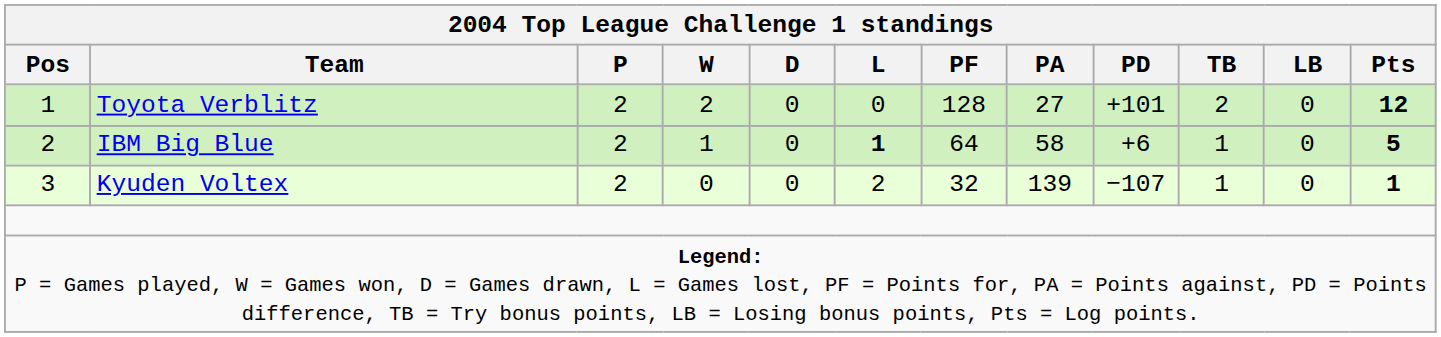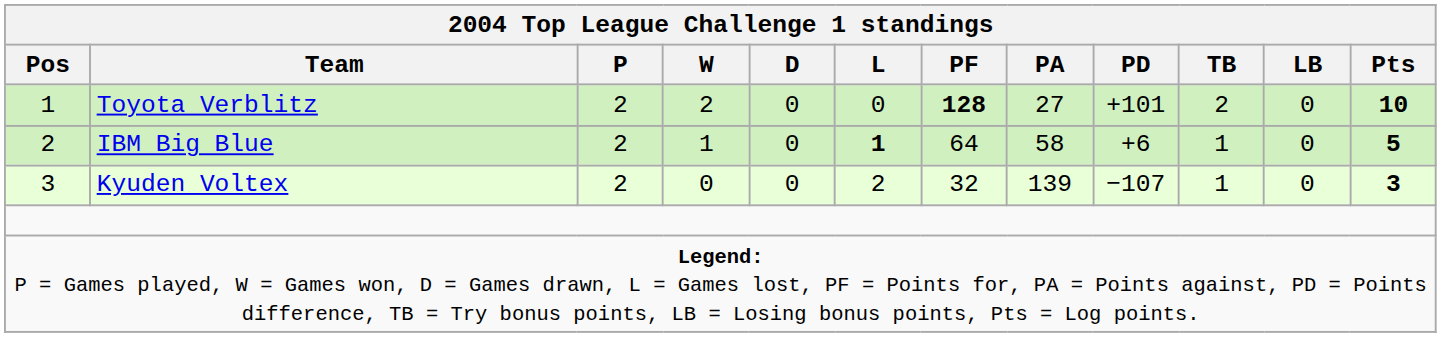(964, 105) normal -> (964, 105) bold
(1393, 105) 12 -> (1393, 105) 10
(1393, 185) 1 -> (1393, 185) 3
